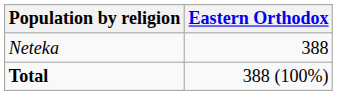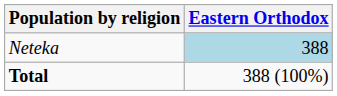(315, 47) no background -> (315, 47) lightblue background
